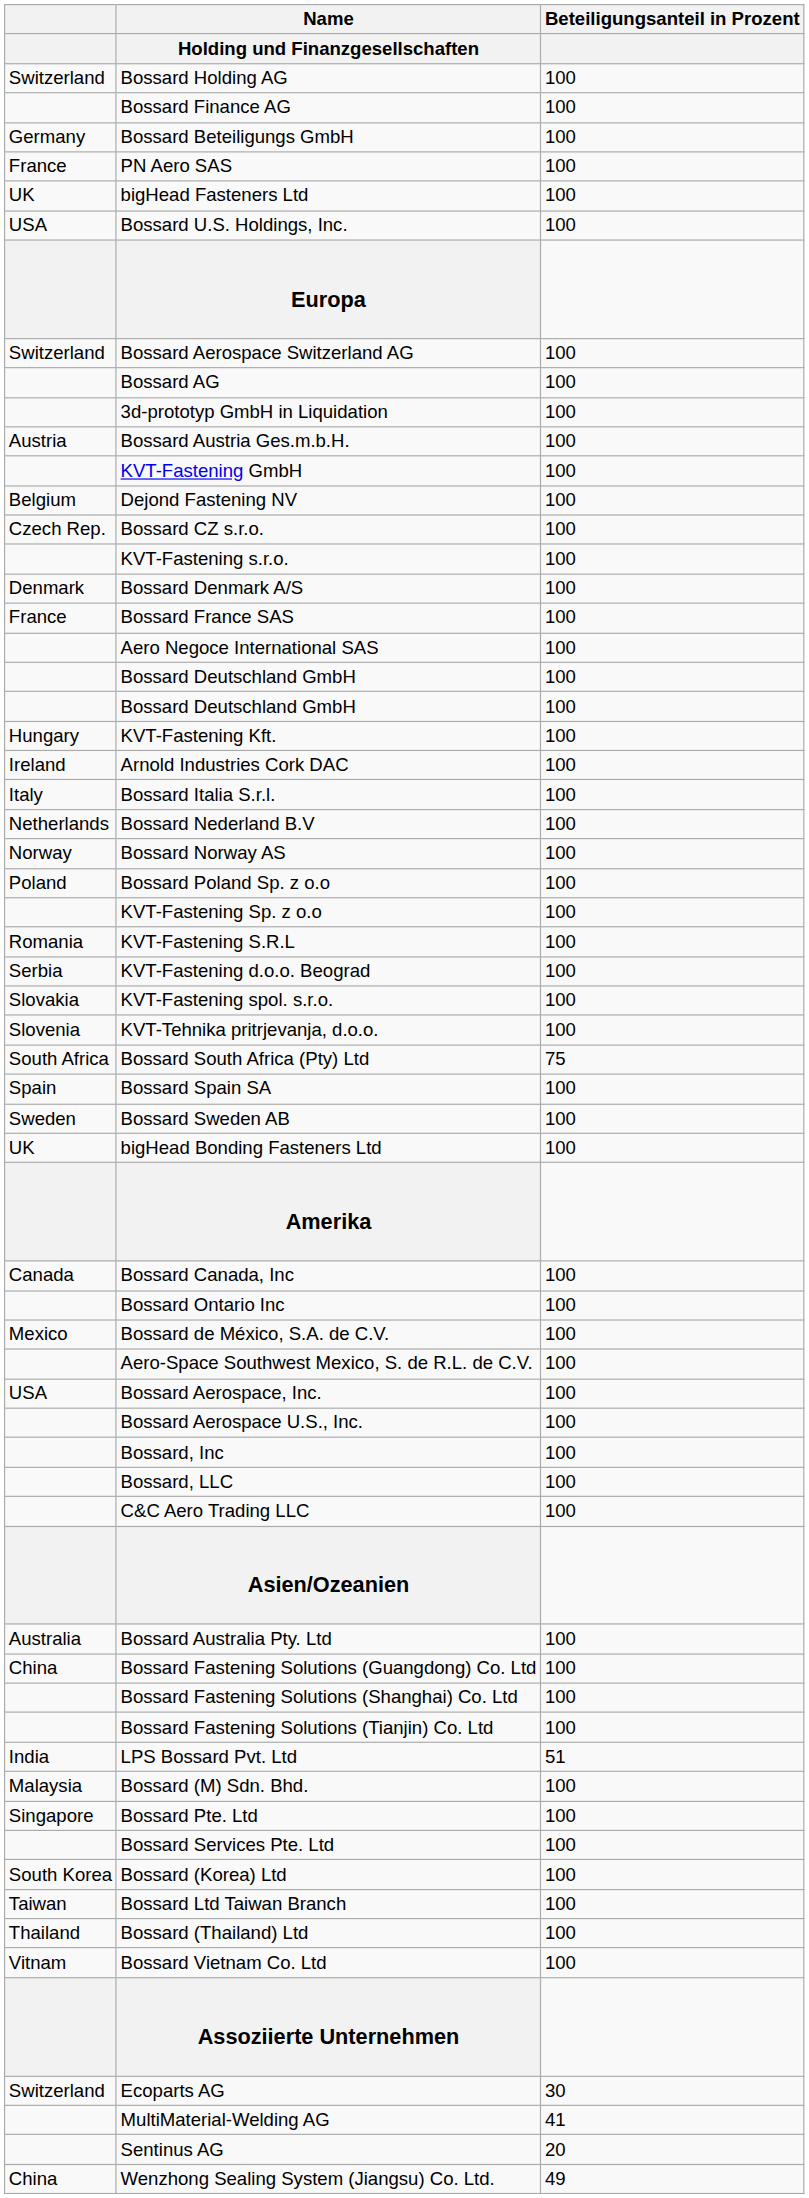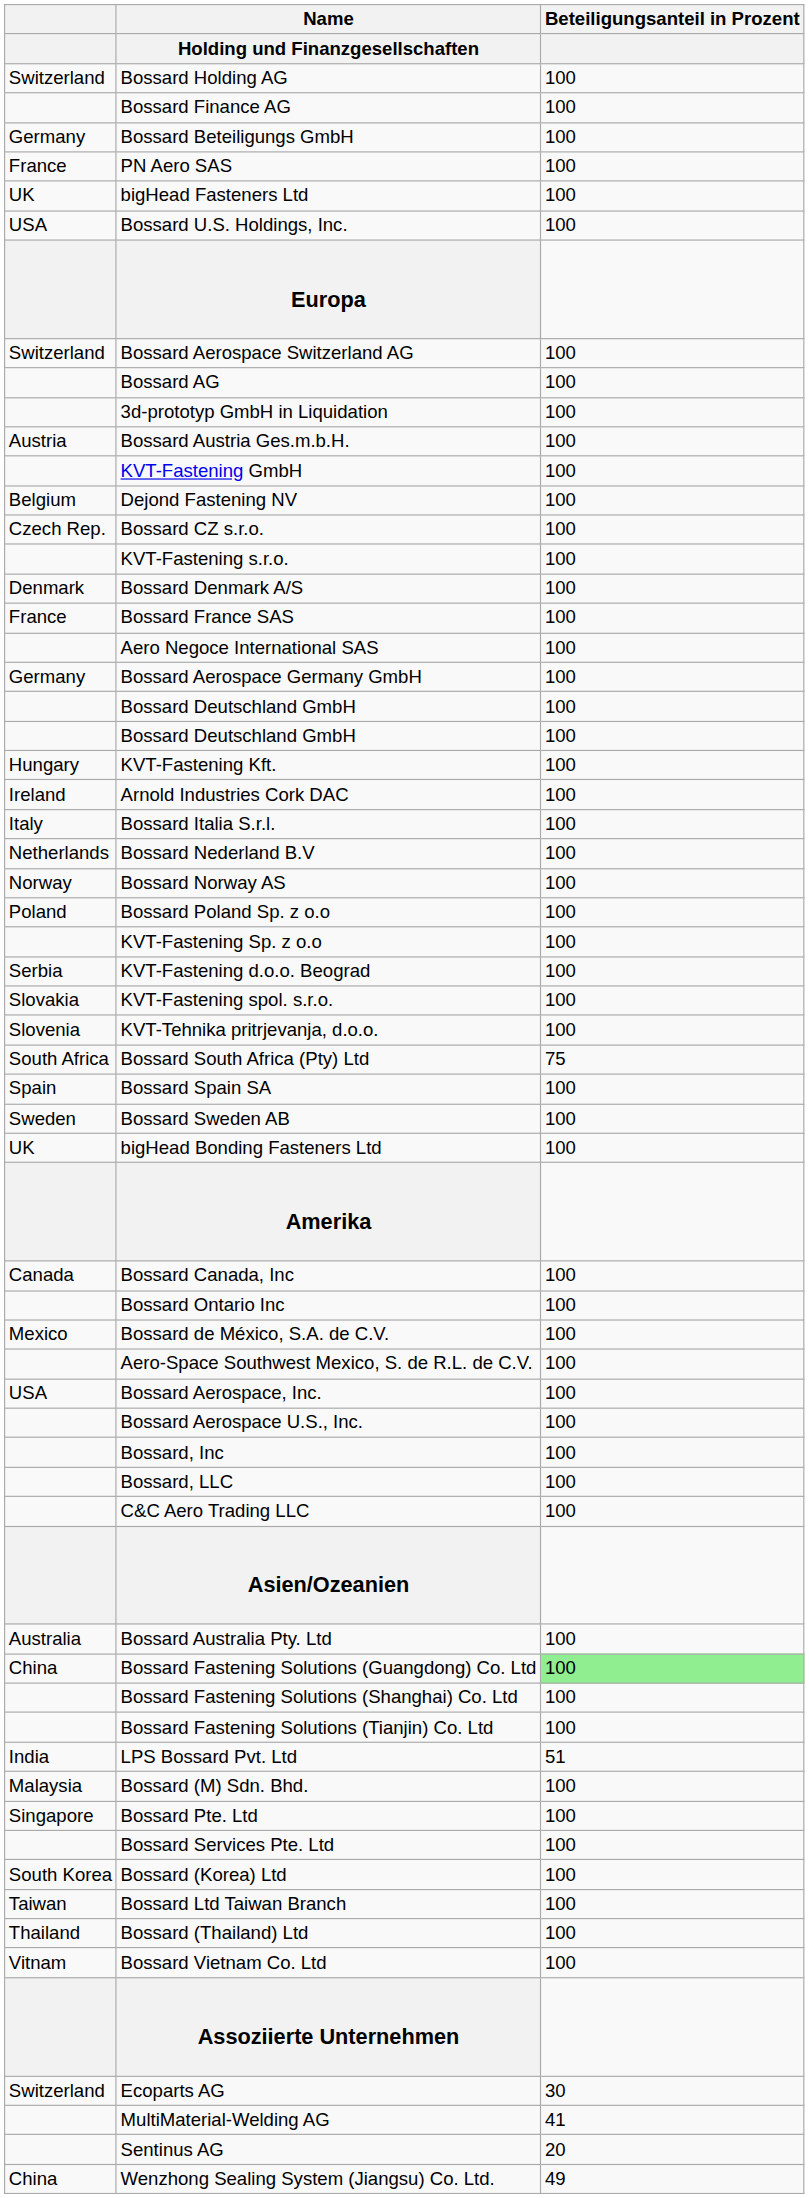+ row: (47, 676)
- row: (46, 941)
(560, 1668) no background -> (560, 1668) lightgreen background
